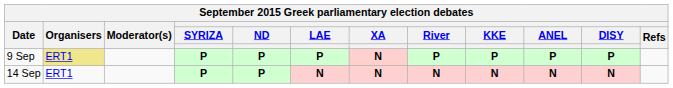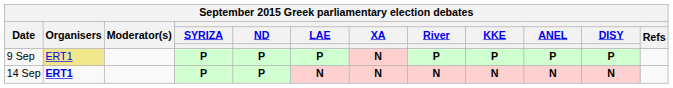(59, 74) normal -> (59, 74) bold
